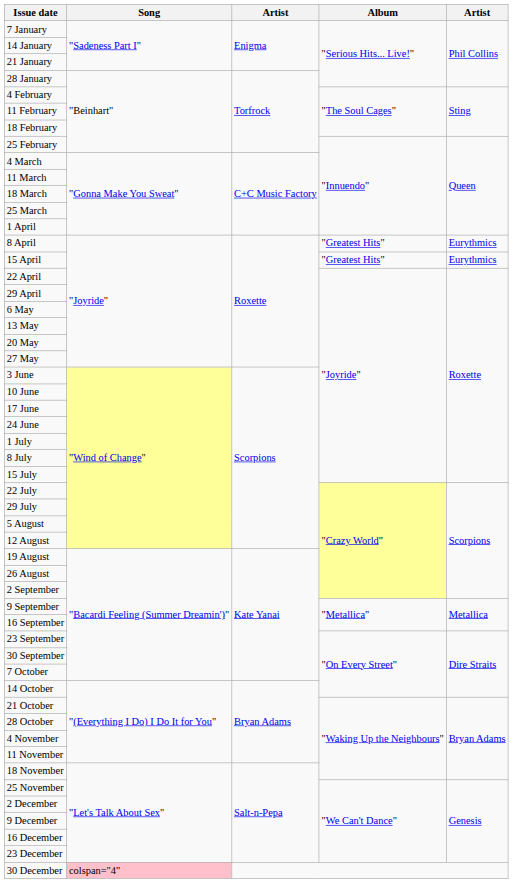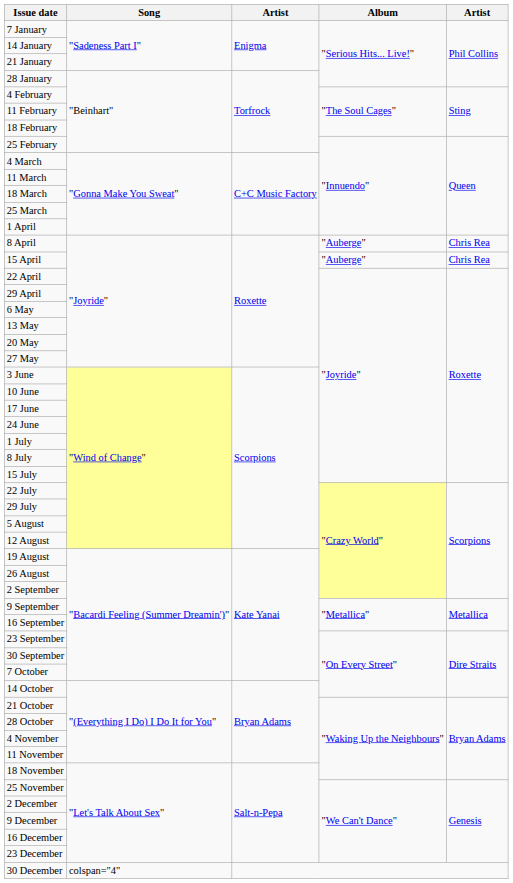(353, 243) "Greatest Hits" -> (344, 243) "Auberge"
(473, 243) Eurythmics -> (469, 243) Chris Rea
(353, 260) "Greatest Hits" -> (344, 260) "Auberge"
(473, 260) Eurythmics -> (469, 260) Chris Rea
(95, 870) pink background -> (95, 870) no background
